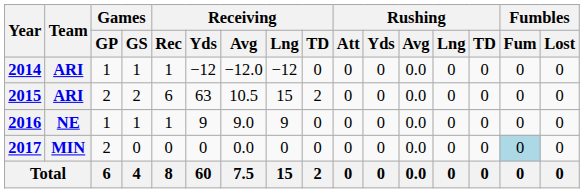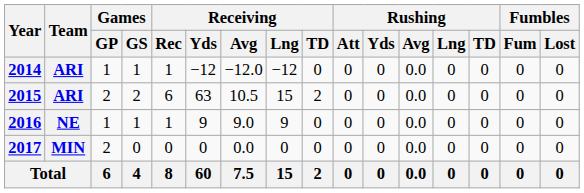(520, 148) lightblue background -> (520, 148) no background
